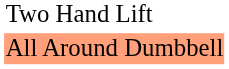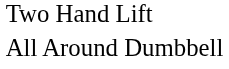(114, 48) lightsalmon background -> (114, 48) no background
